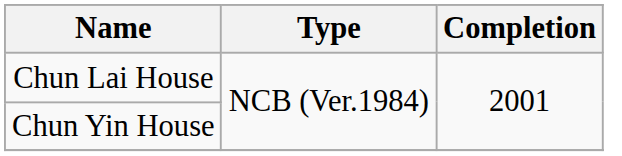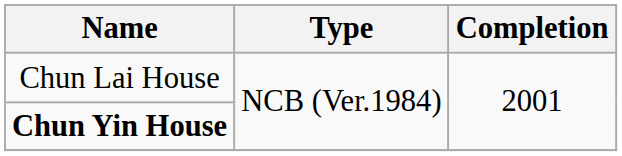(113, 125) normal -> (120, 125) bold
